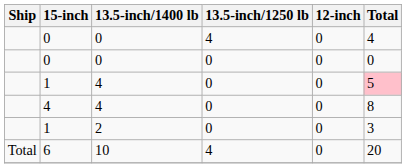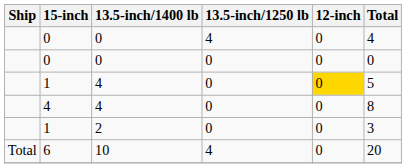(319, 83) no background -> (319, 83) gold background
(371, 83) pink background -> (371, 83) no background
